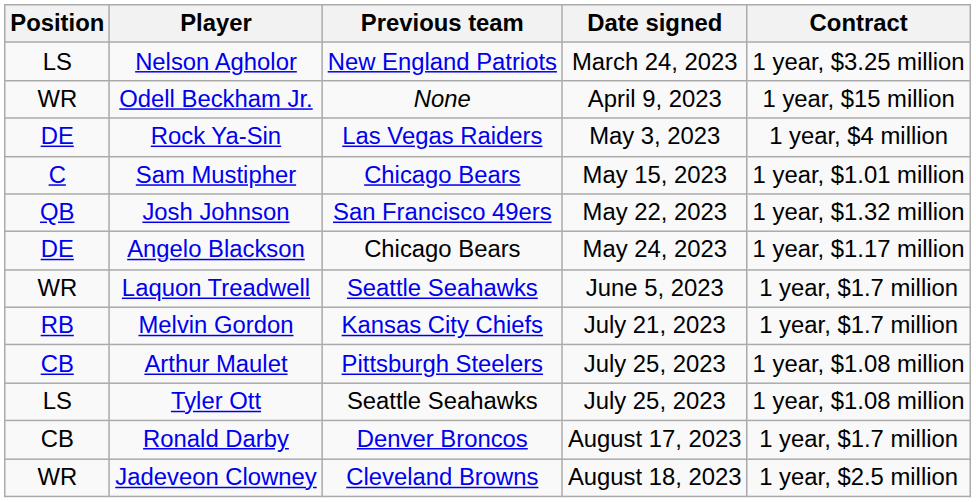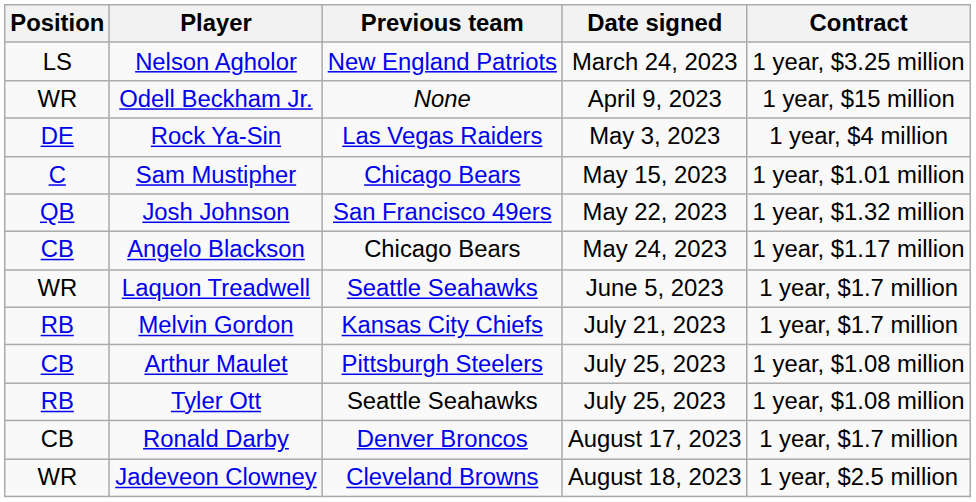(57, 250) DE -> (57, 250) CB
(57, 401) LS -> (57, 401) RB
